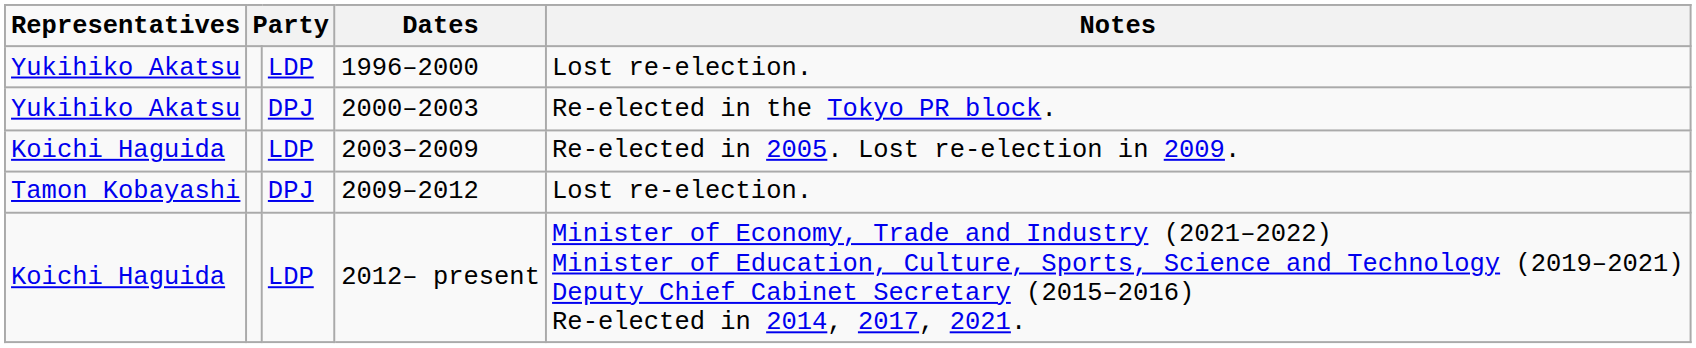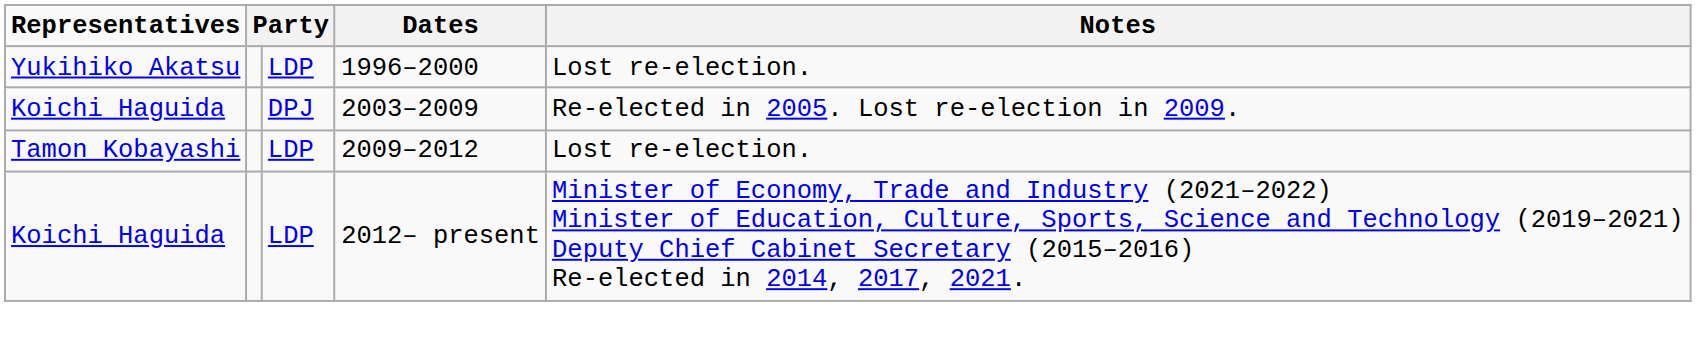- row: (410, 109)
(291, 150) LDP -> (291, 109) DPJ
(291, 192) DPJ -> (291, 150) LDP
